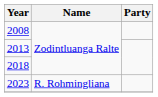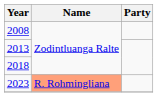(72, 83) no background -> (72, 83) lightsalmon background
